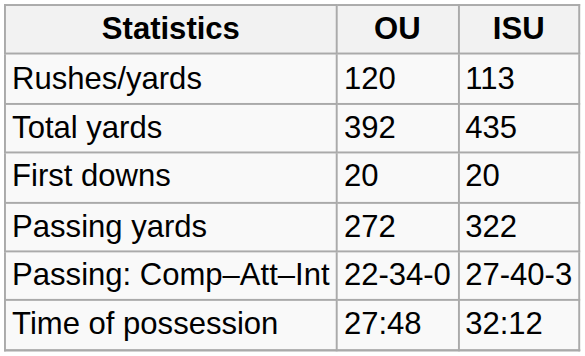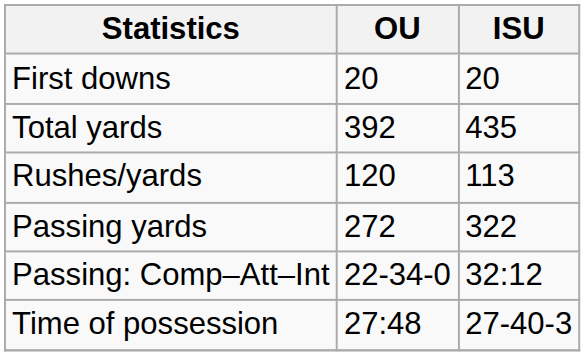rows swapped: (91, 176) <-> (107, 78)
(519, 275) 27-40-3 -> (504, 275) 32:12
(504, 324) 32:12 -> (519, 324) 27-40-3
